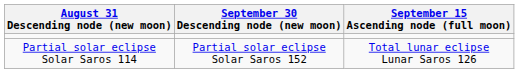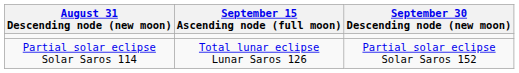columns swapped: (429, 19) <-> (259, 19)
